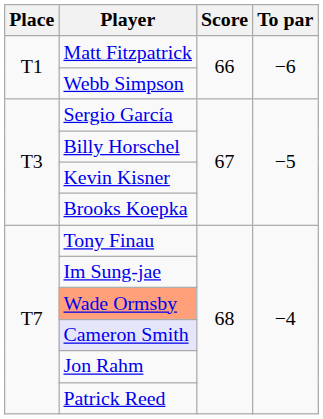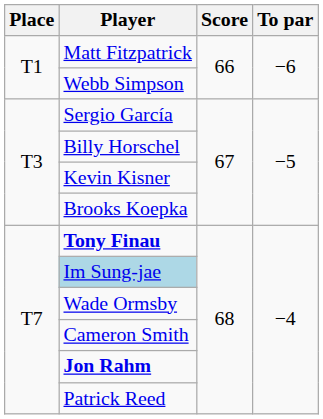(109, 240) normal -> (112, 240) bold
(112, 271) no background -> (112, 271) lightblue background
(120, 303) lightsalmon background -> (120, 303) no background
(126, 334) lavender background -> (126, 334) no background
(103, 366) normal -> (107, 366) bold
